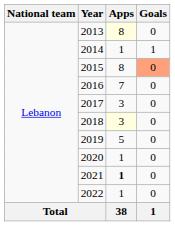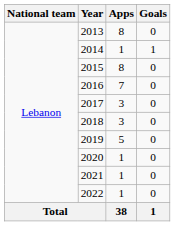(121, 31) lightyellow background -> (121, 31) no background
(153, 67) lightsalmon background -> (153, 67) no background
(121, 121) lightyellow background -> (121, 121) no background
(121, 175) bold -> (121, 175) normal
